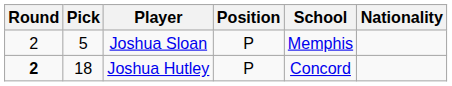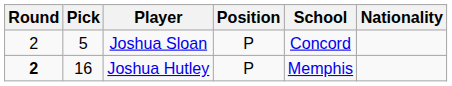(320, 43) Memphis -> (320, 43) Concord
(83, 68) 18 -> (83, 68) 16
(320, 68) Concord -> (320, 68) Memphis
